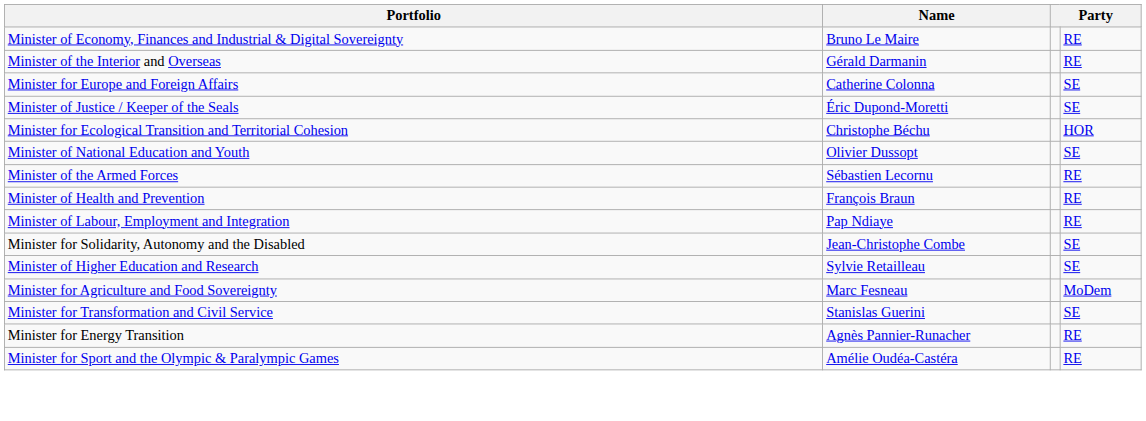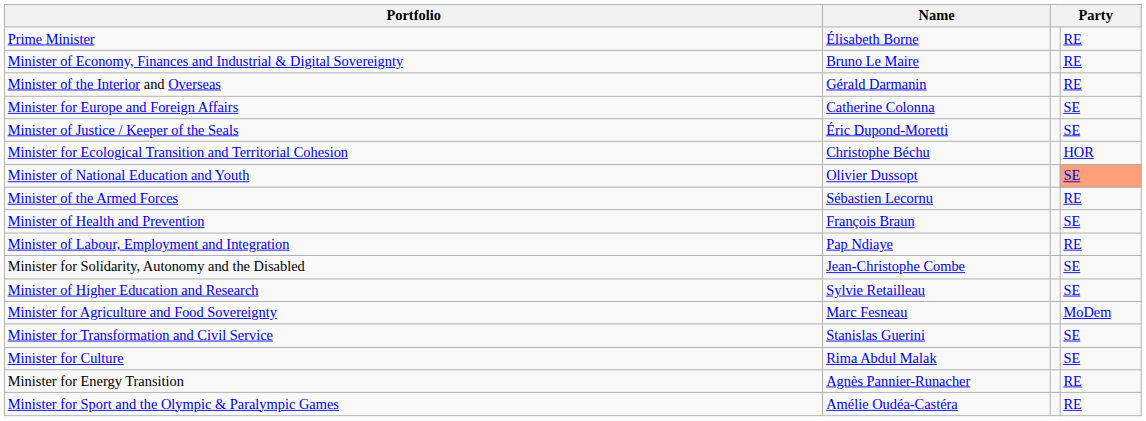+ row: (51, 38)
(1072, 152) no background -> (1072, 175) lightsalmon background
(1073, 198) RE -> (1072, 221) SE
+ row: (66, 358)
